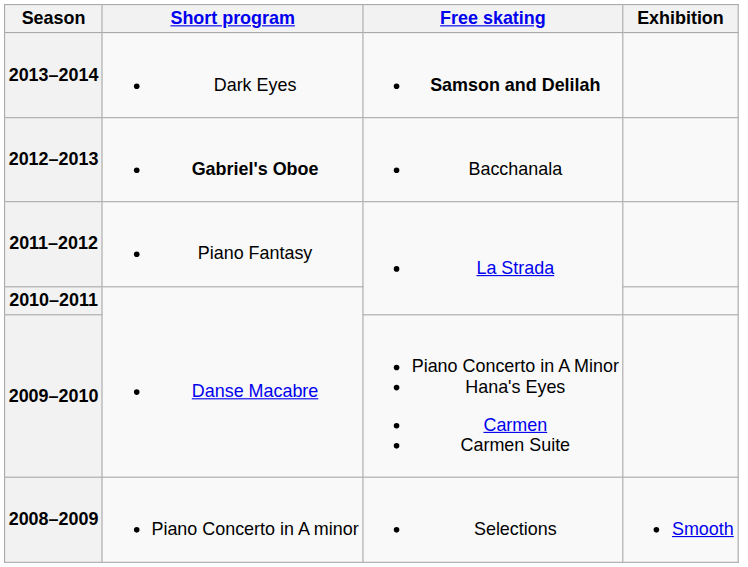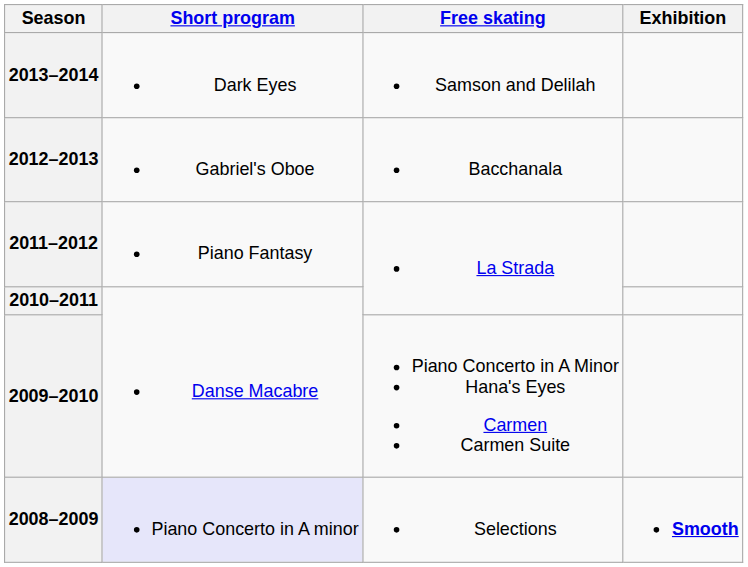(493, 85) bold -> (493, 85) normal
(233, 170) bold -> (233, 170) normal
(233, 530) no background -> (233, 530) lavender background
(680, 530) normal -> (683, 530) bold
